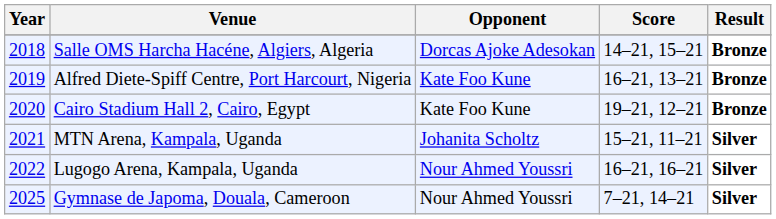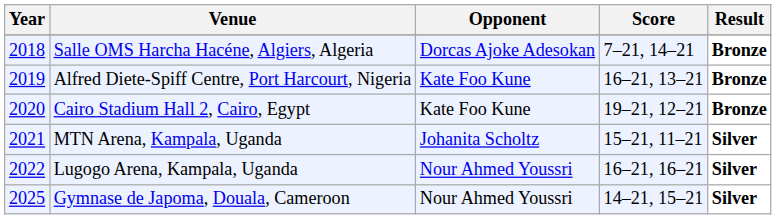(653, 49) 14–21, 15–21 -> (649, 49) 7–21, 14–21
(649, 199) 7–21, 14–21 -> (653, 199) 14–21, 15–21
